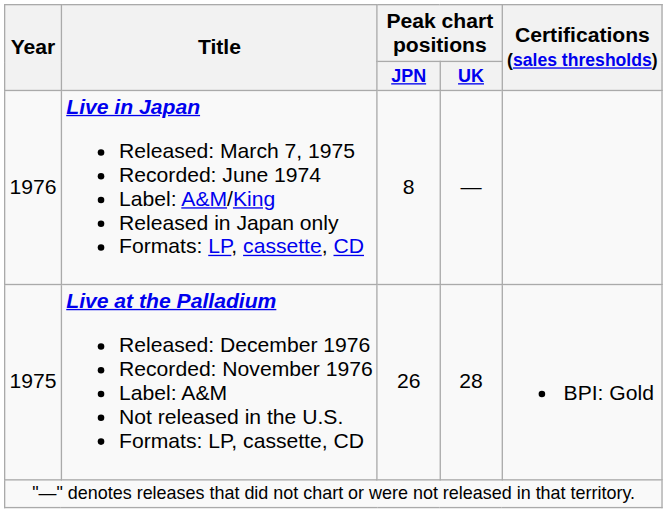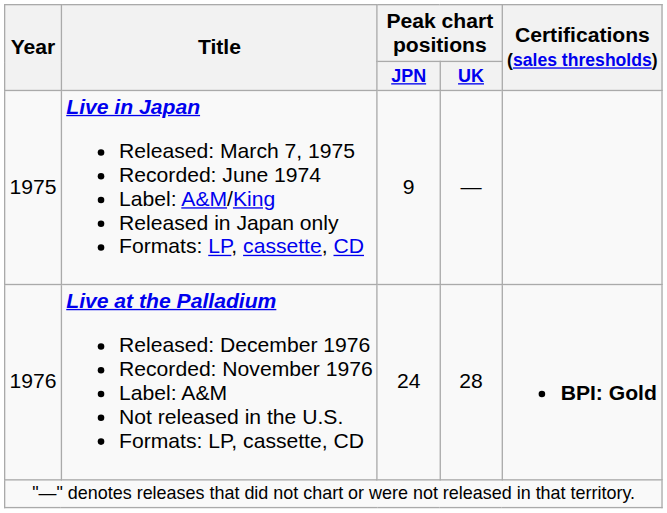(33, 187) 1976 -> (33, 187) 1975
(409, 187) 8 -> (409, 187) 9
(33, 381) 1975 -> (33, 381) 1976
(409, 381) 26 -> (409, 381) 24
(582, 394) normal -> (582, 394) bold
